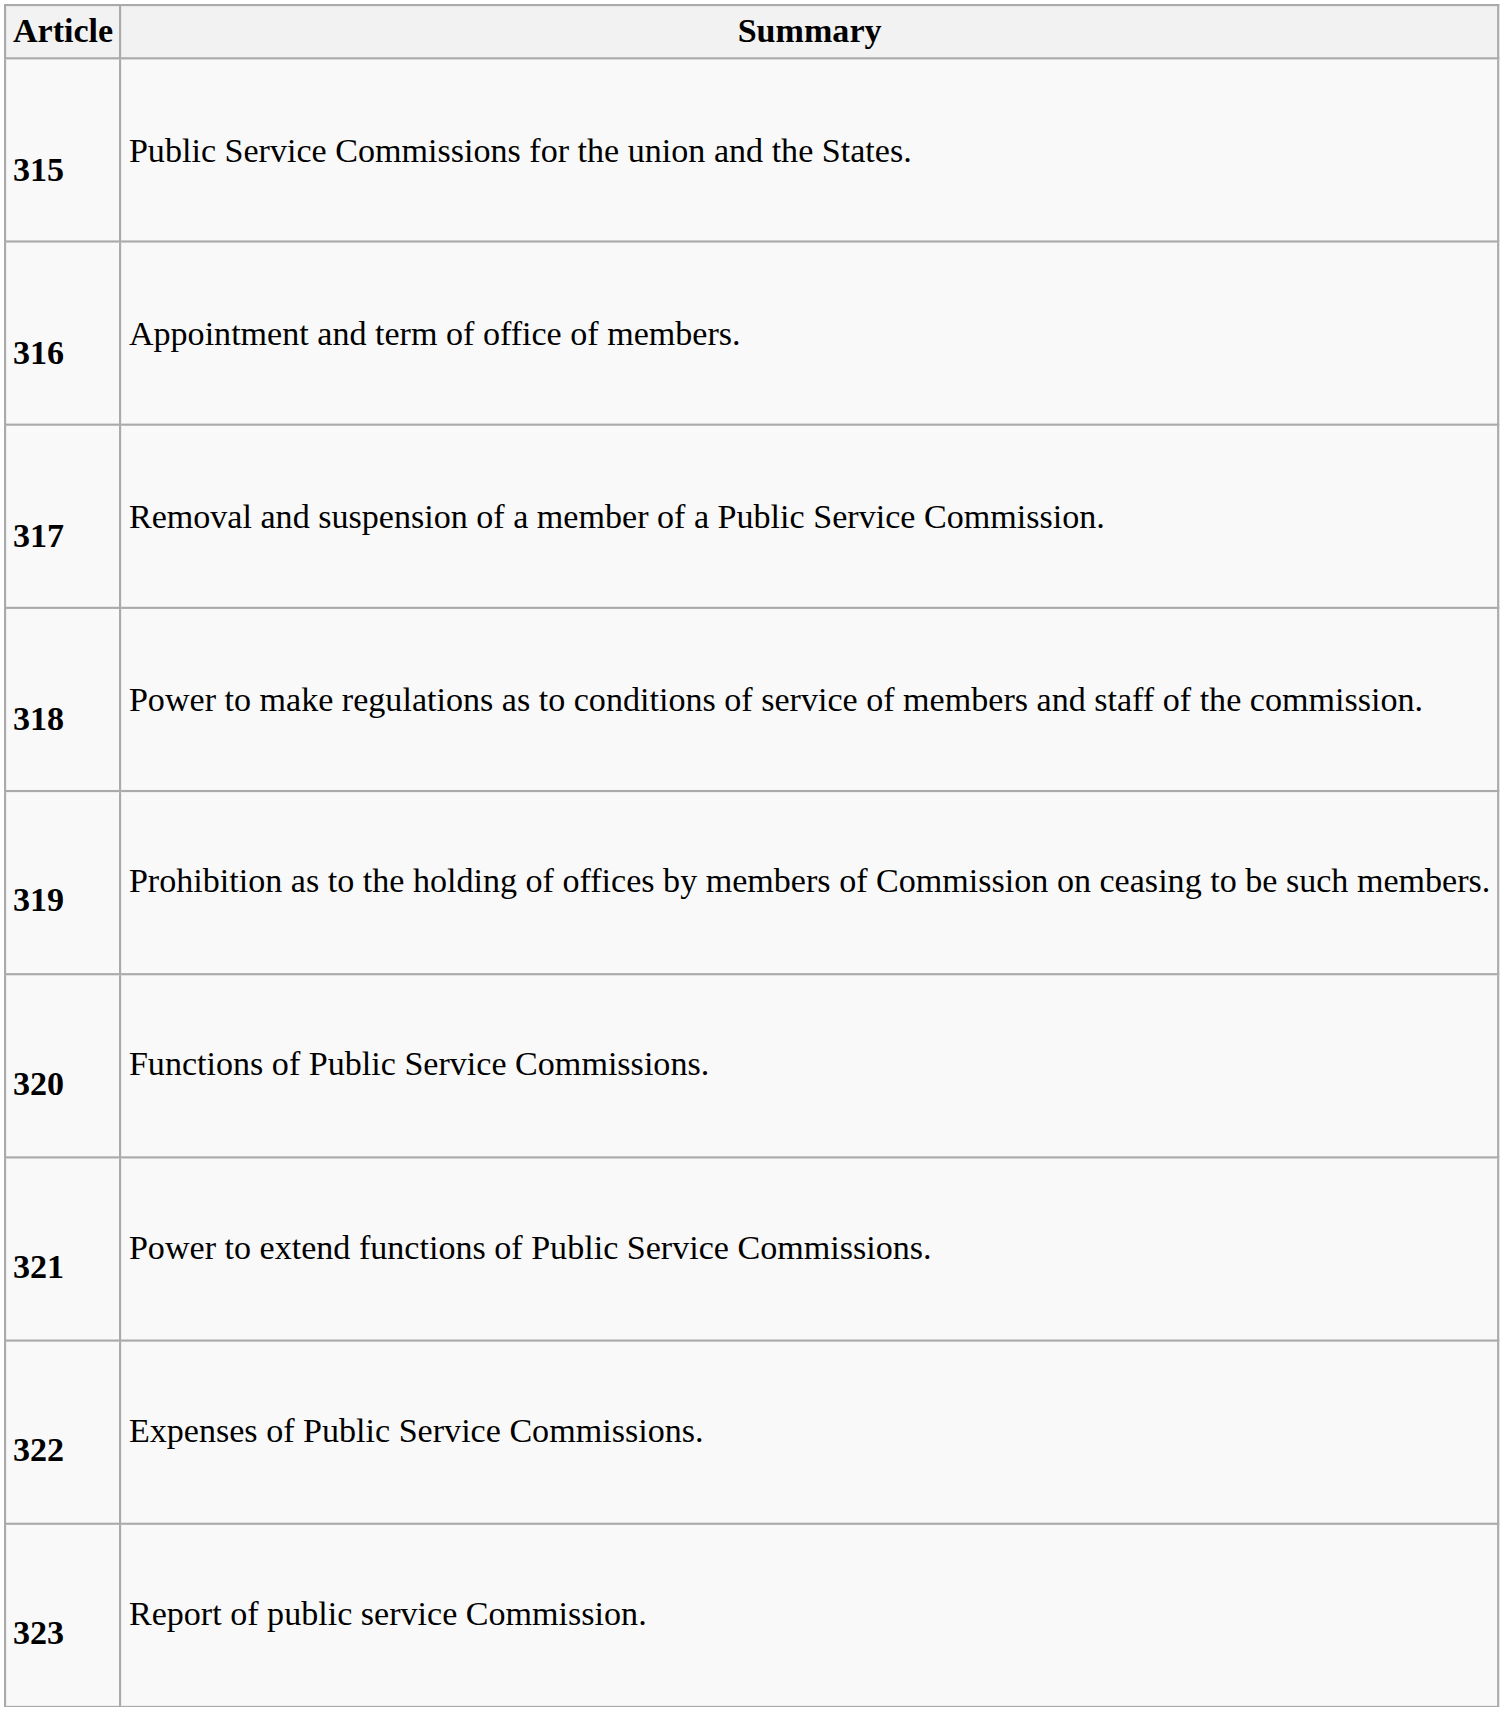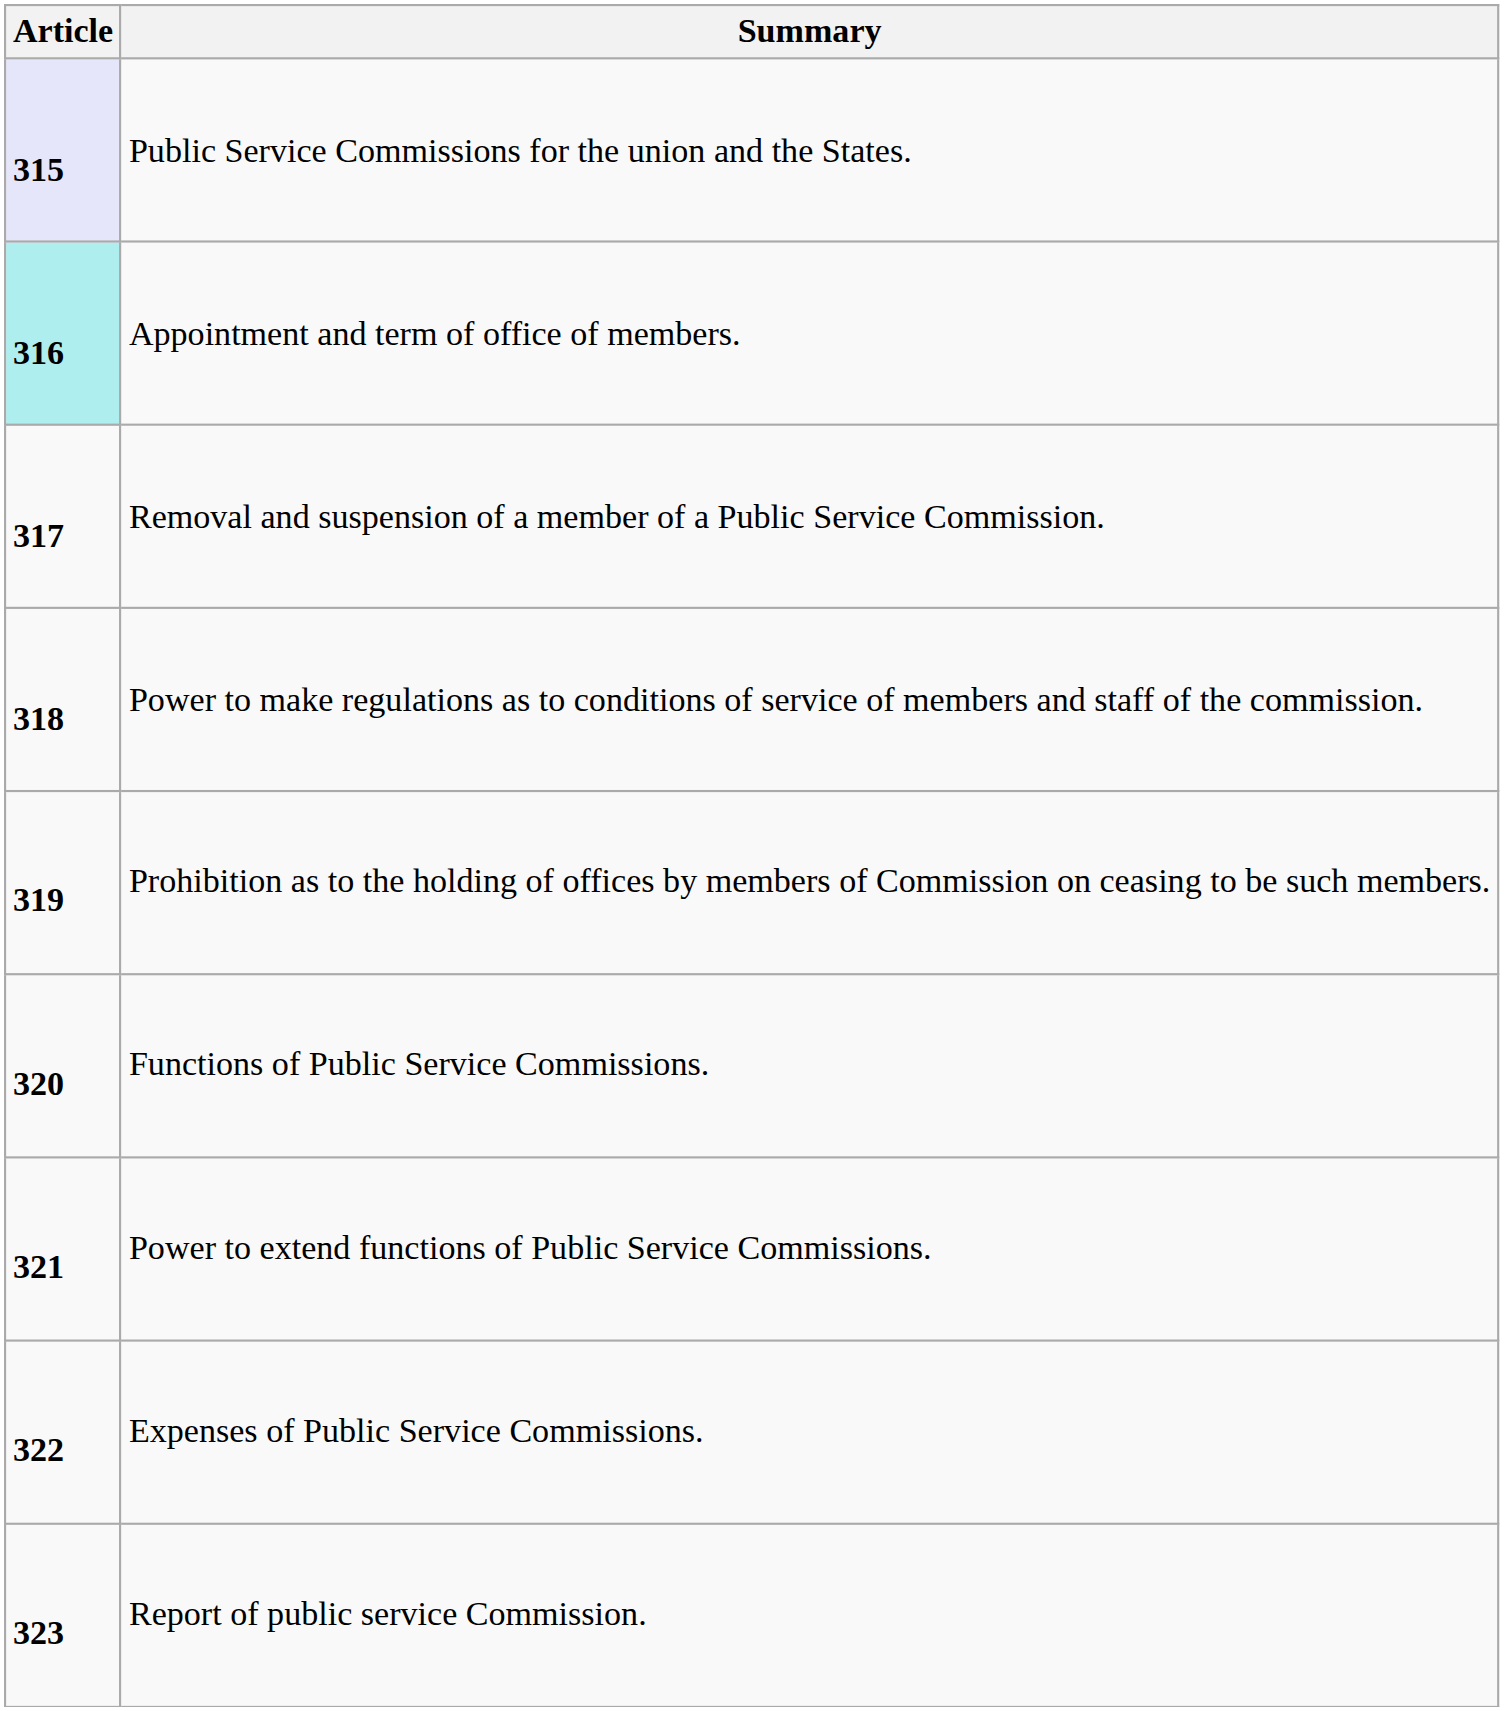(63, 170) no background -> (63, 170) lavender background
(63, 353) no background -> (63, 353) paleturquoise background
